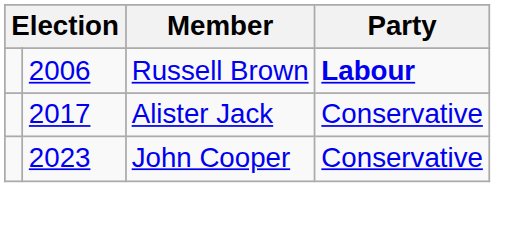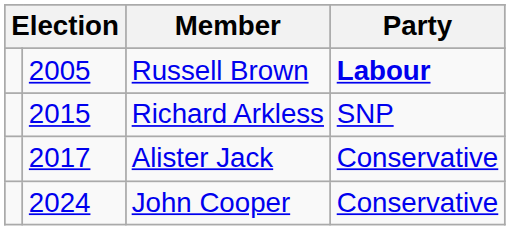(60, 70) 2006 -> (60, 70) 2005
+ row: (228, 114)
(60, 158) 2023 -> (60, 202) 2024
